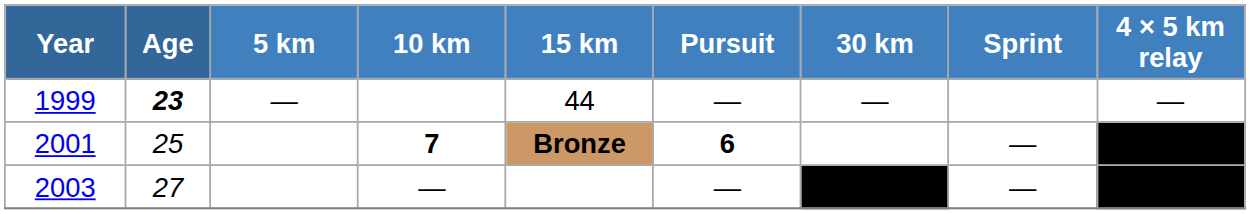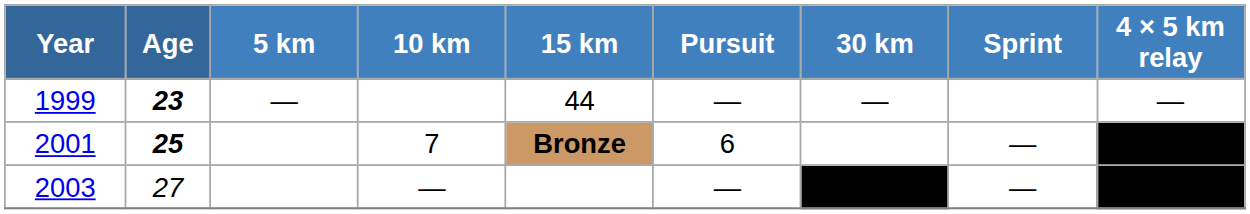(168, 144) normal -> (168, 144) bold
(432, 144) bold -> (432, 144) normal
(727, 144) bold -> (727, 144) normal
